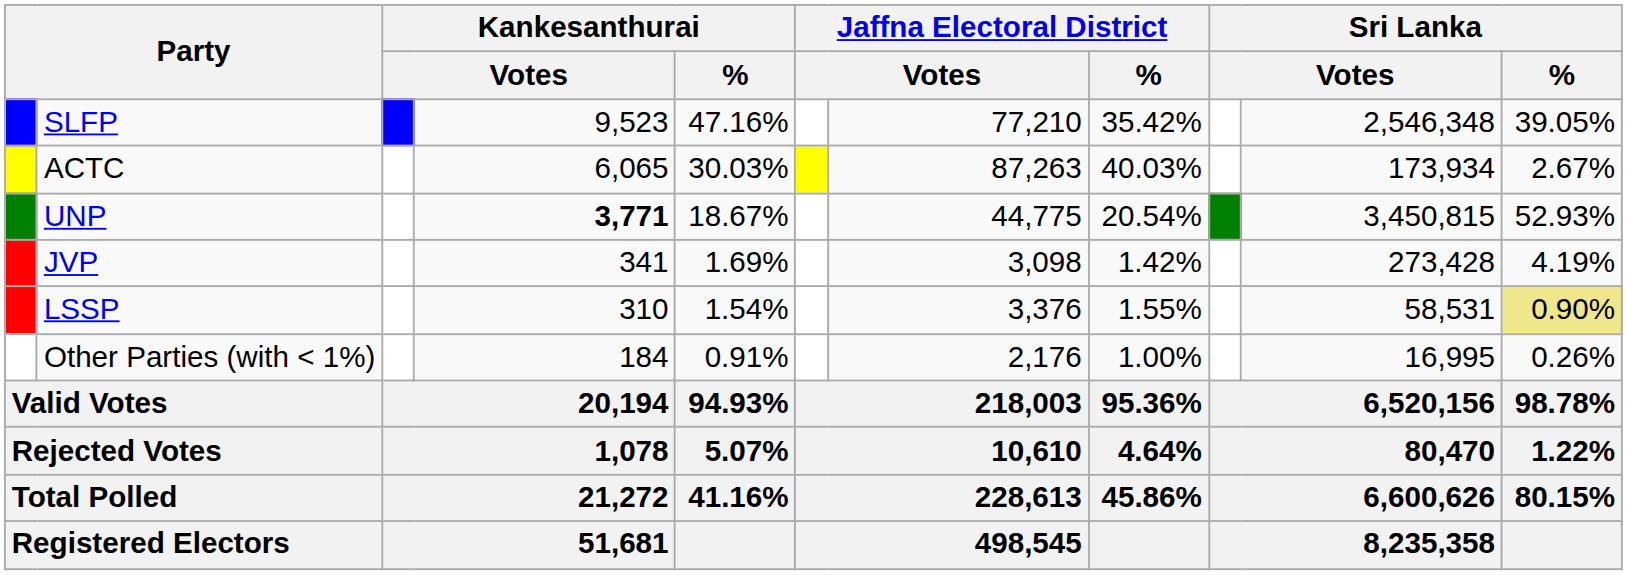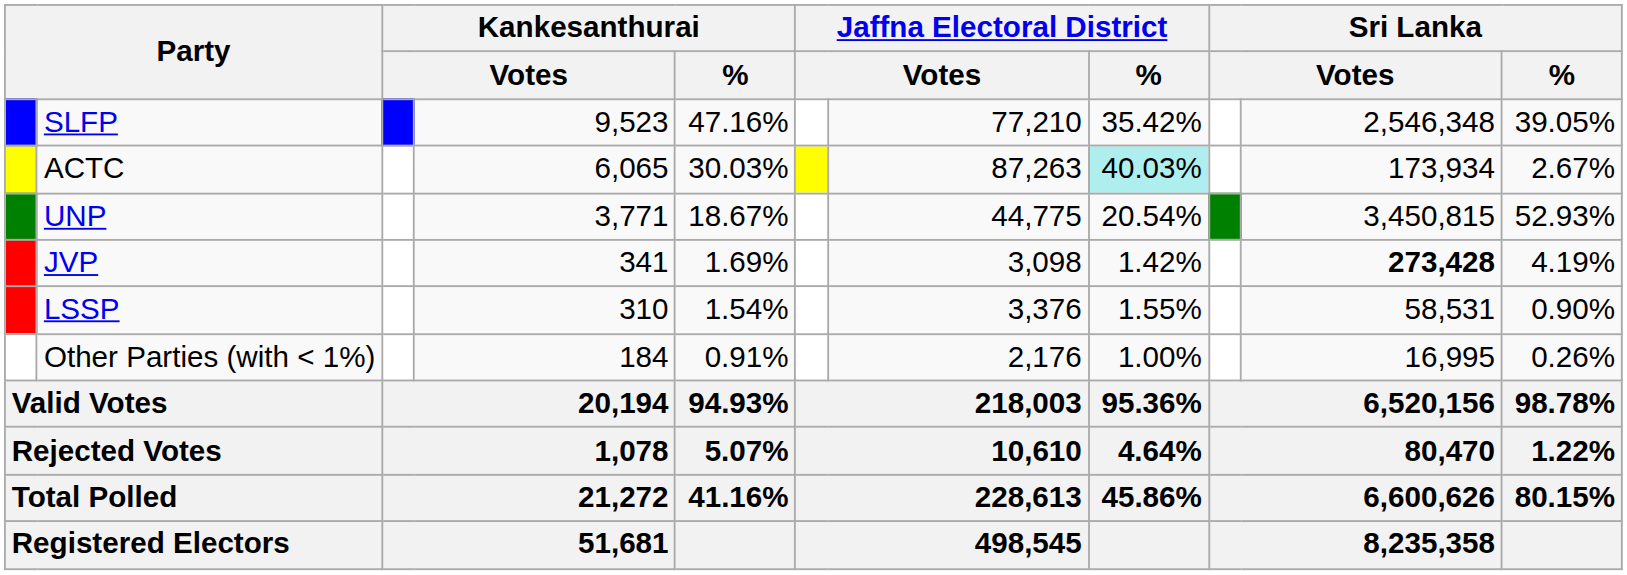(1152, 168) no background -> (1152, 168) paleturquoise background
(631, 215) bold -> (631, 215) normal
(1442, 262) normal -> (1442, 262) bold
(1573, 309) khaki background -> (1573, 309) no background
